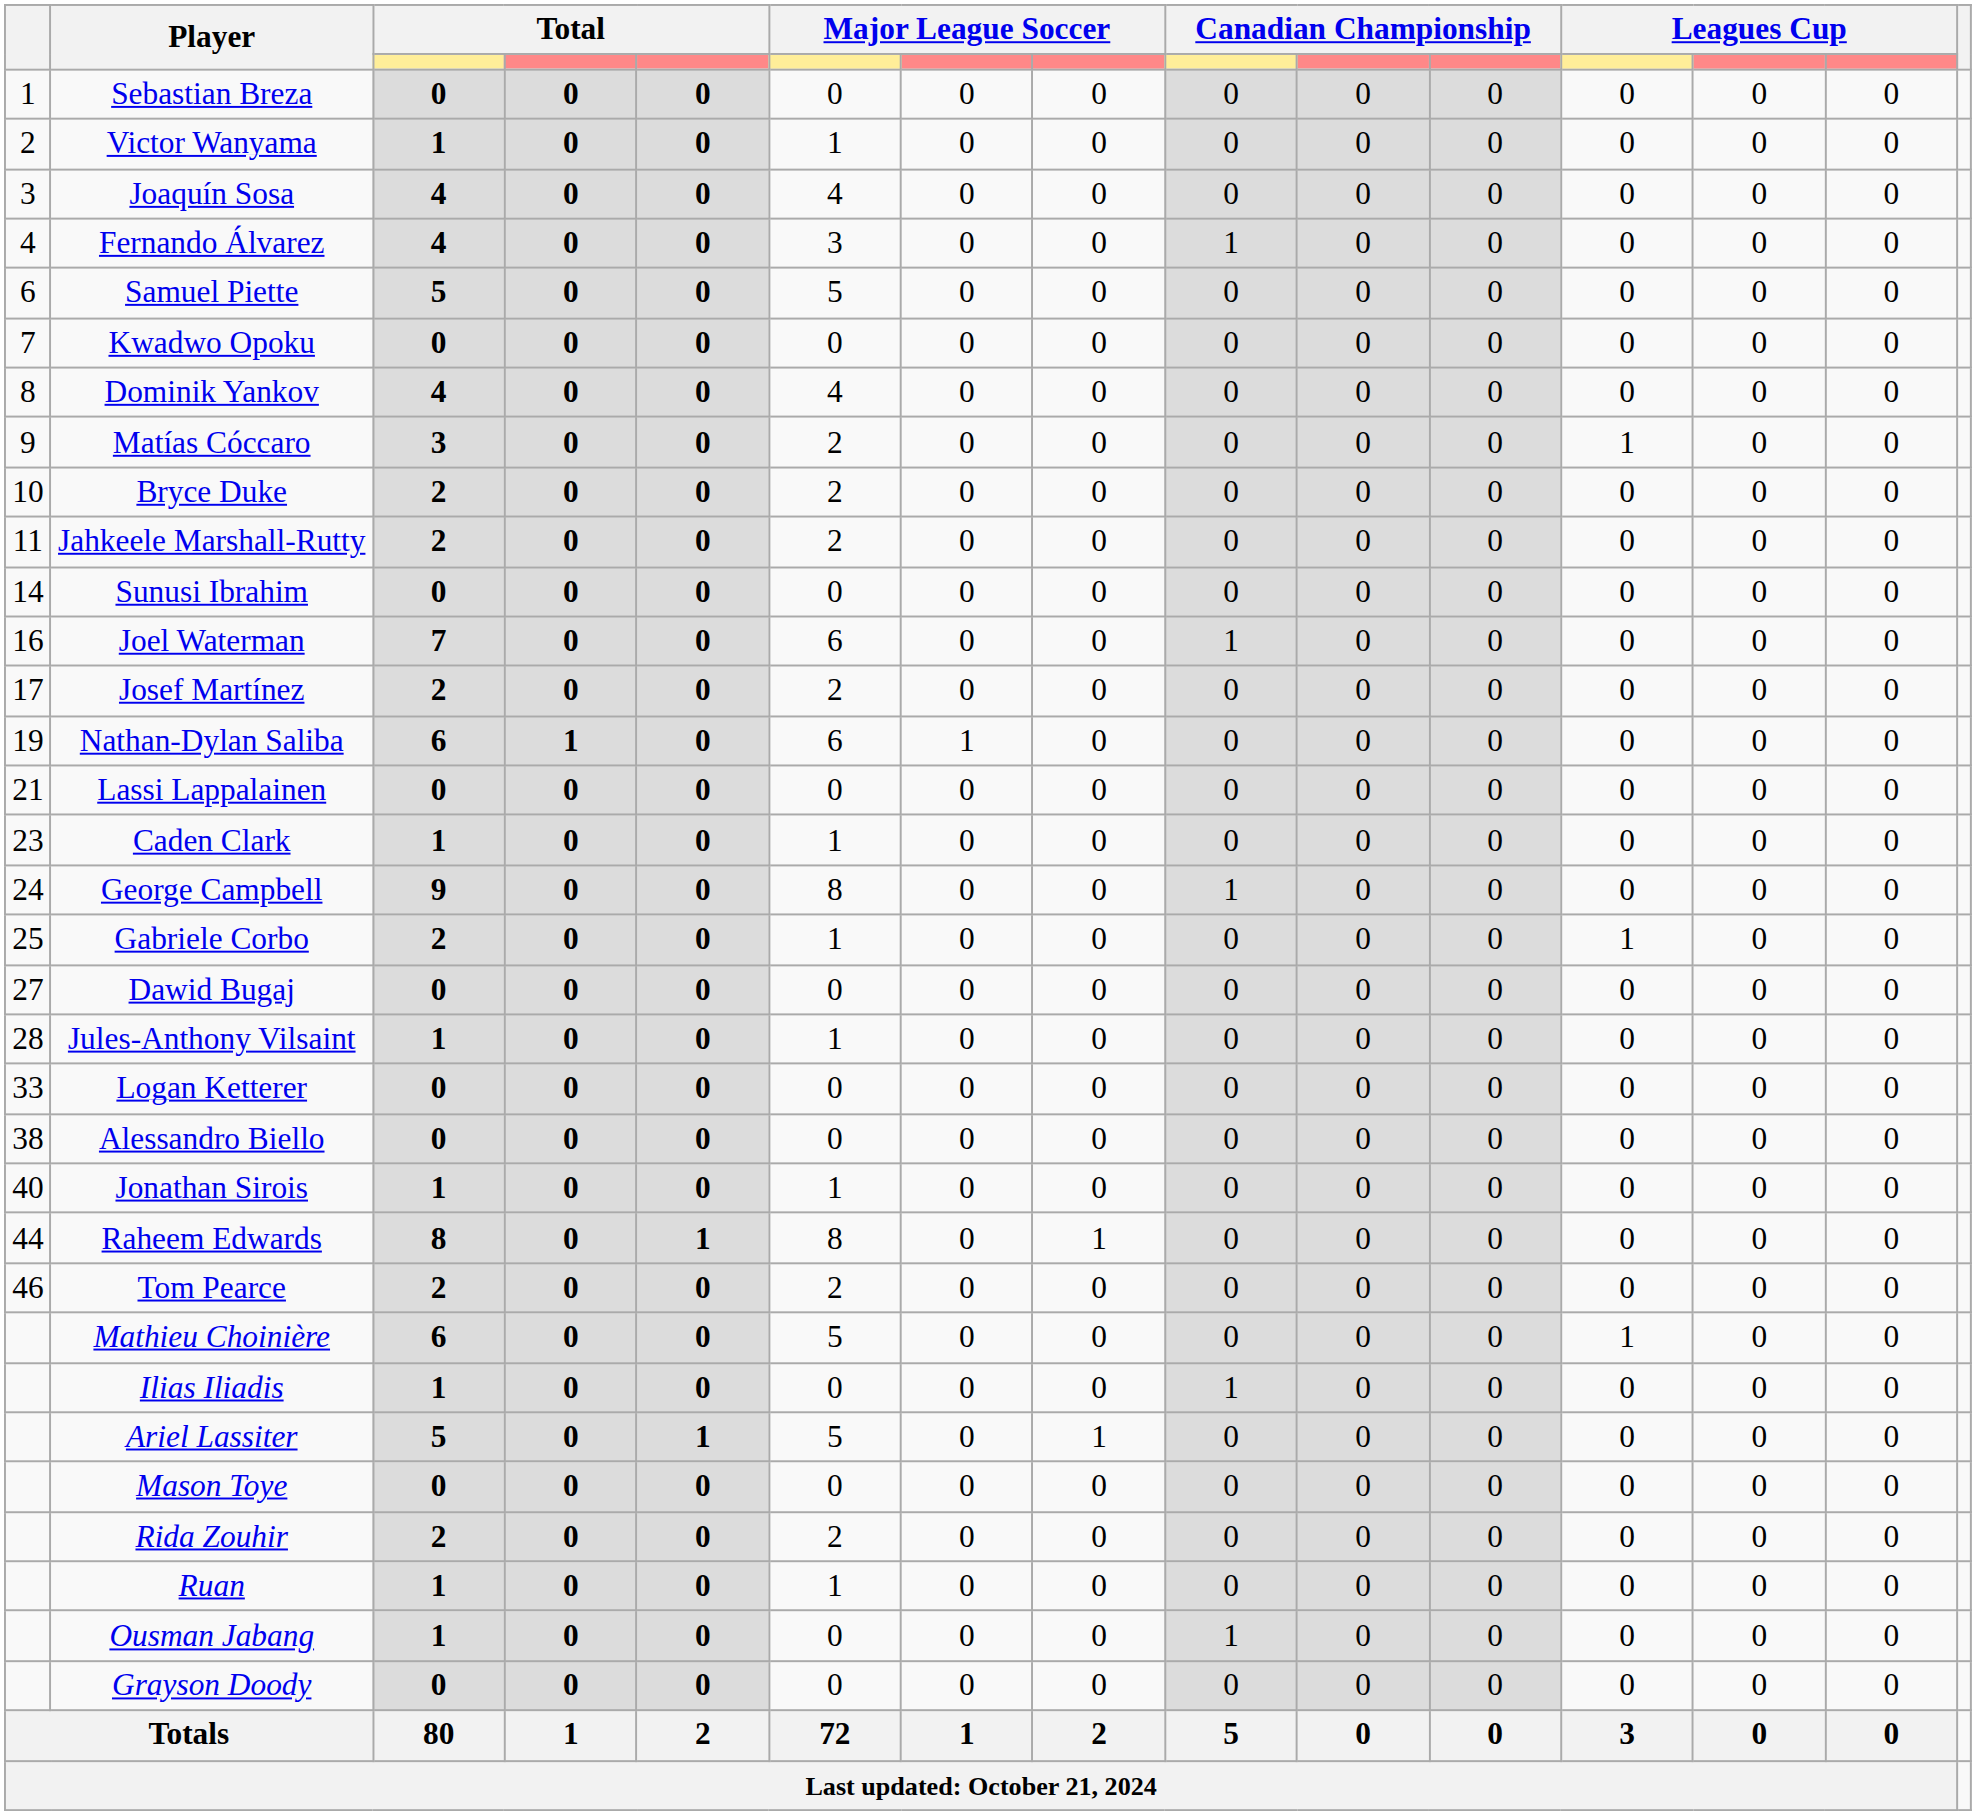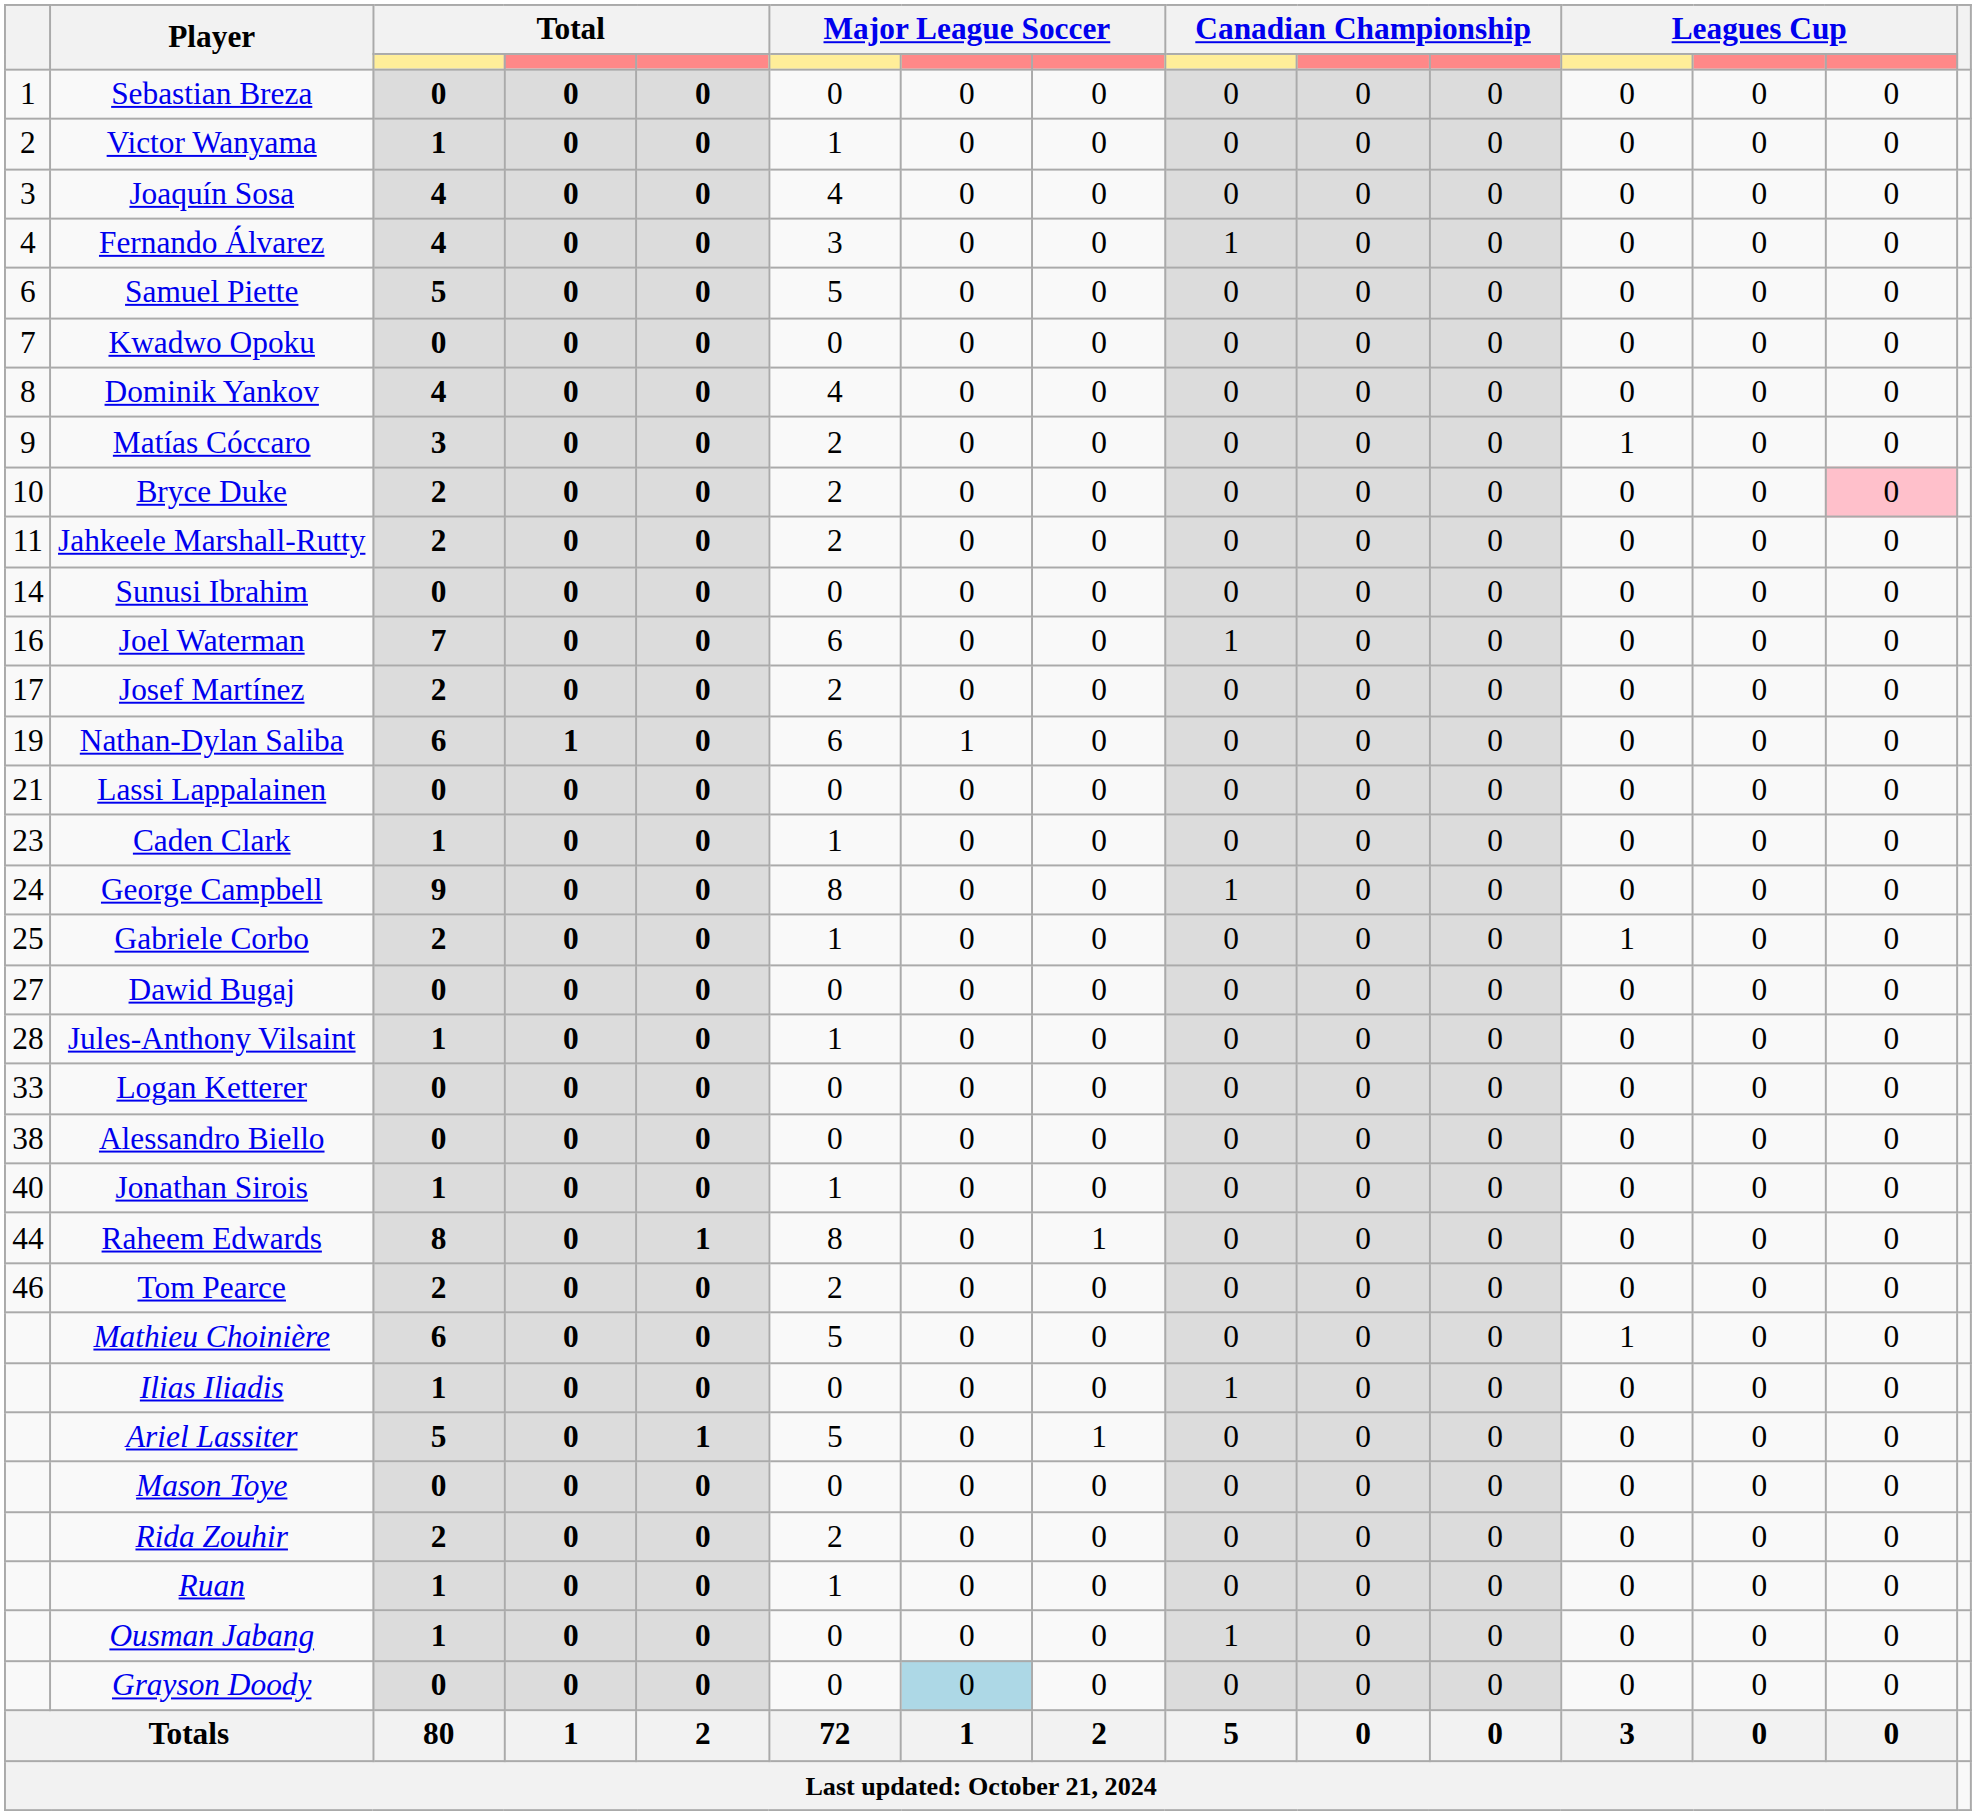(1891, 491) no background -> (1891, 491) pink background
(967, 1685) no background -> (967, 1685) lightblue background
